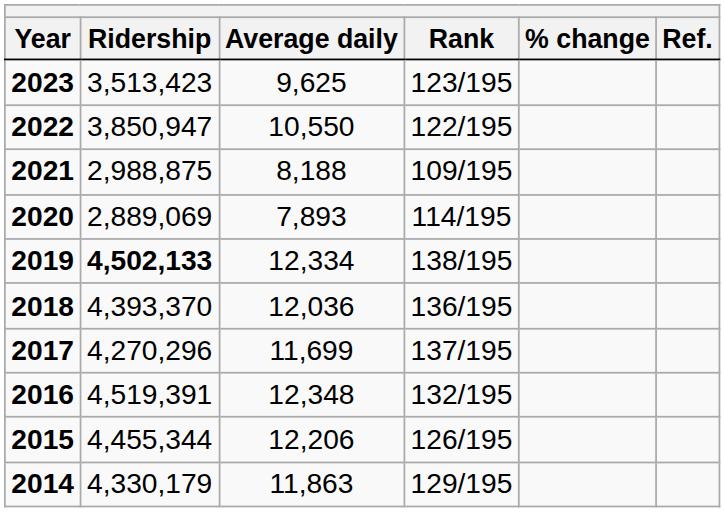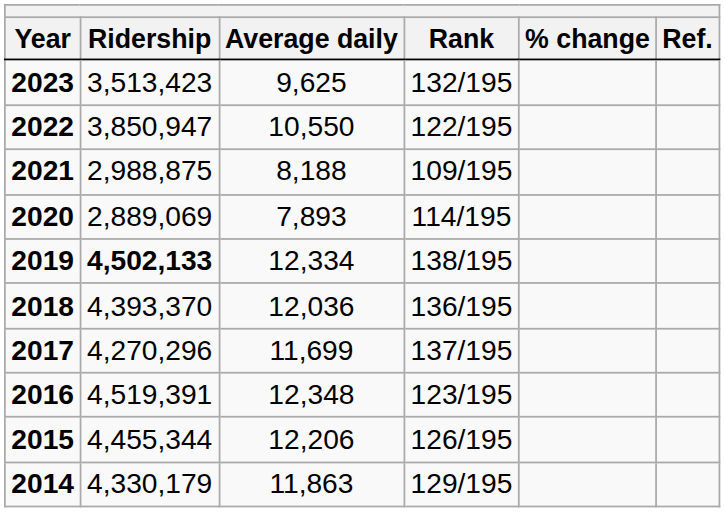(461, 82) 123/195 -> (461, 82) 132/195
(461, 394) 132/195 -> (461, 394) 123/195
